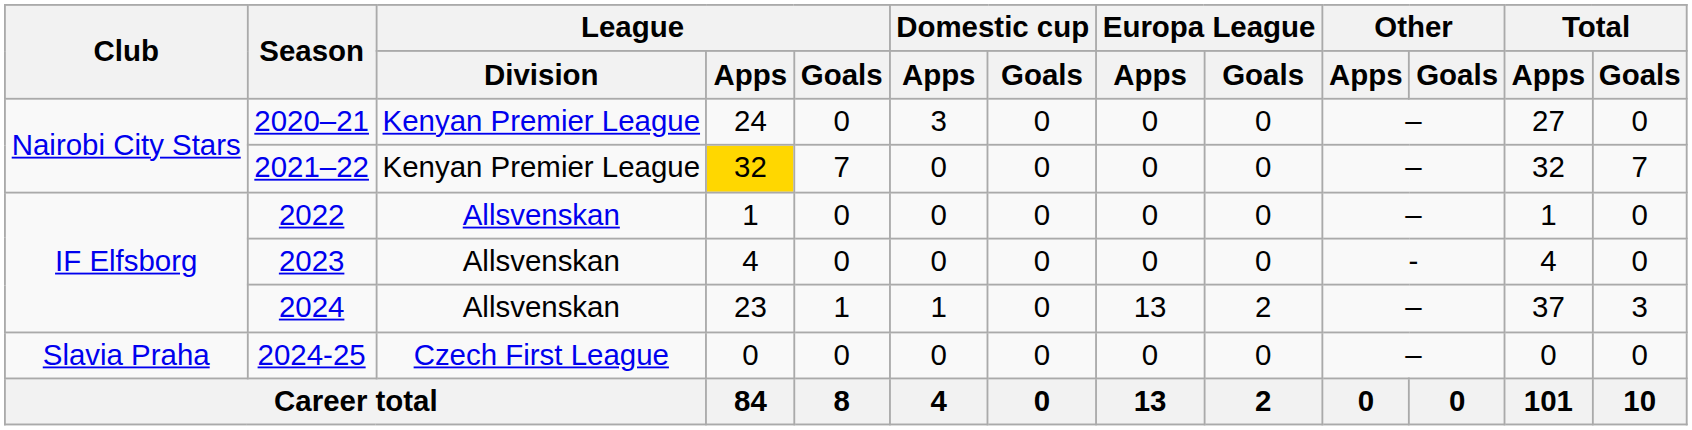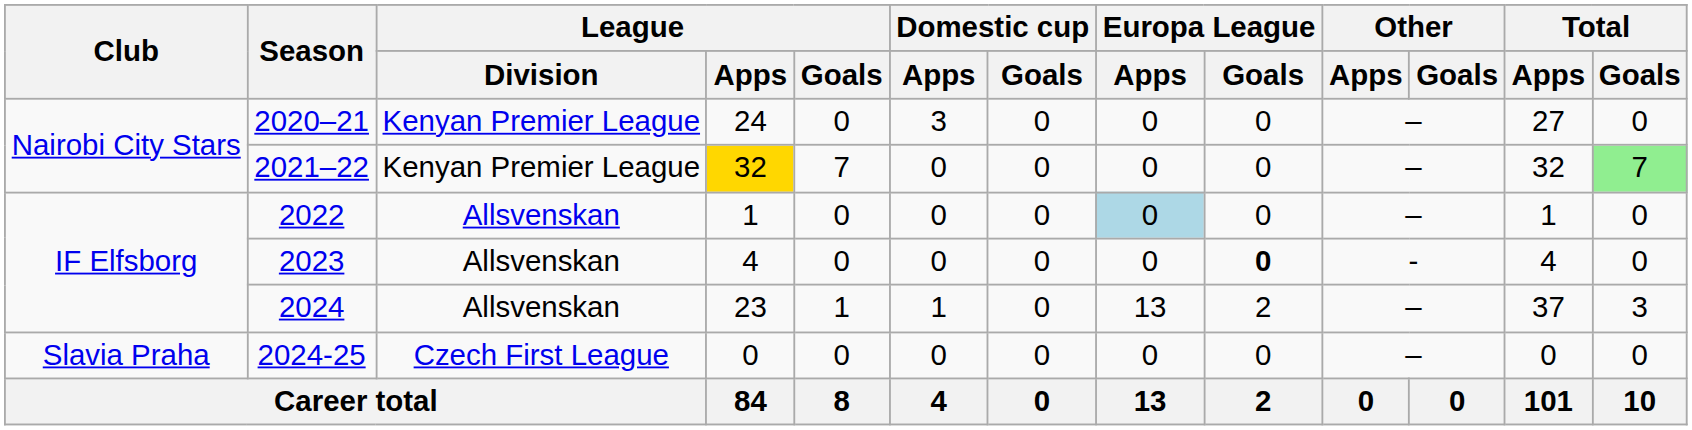(1640, 167) no background -> (1640, 167) lightgreen background
(1150, 214) no background -> (1150, 214) lightblue background
(1263, 261) normal -> (1263, 261) bold
